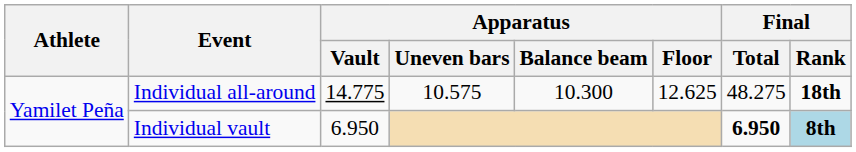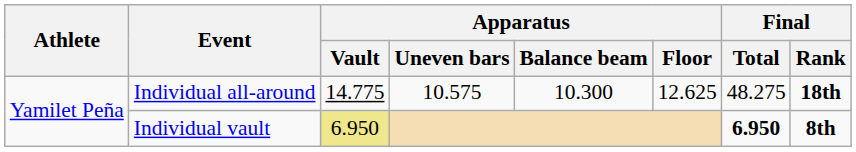(355, 128) no background -> (355, 128) khaki background
(821, 128) lightblue background -> (821, 128) no background
